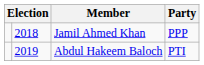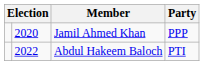(26, 32) 2018 -> (26, 32) 2020
(26, 51) 2019 -> (26, 51) 2022
